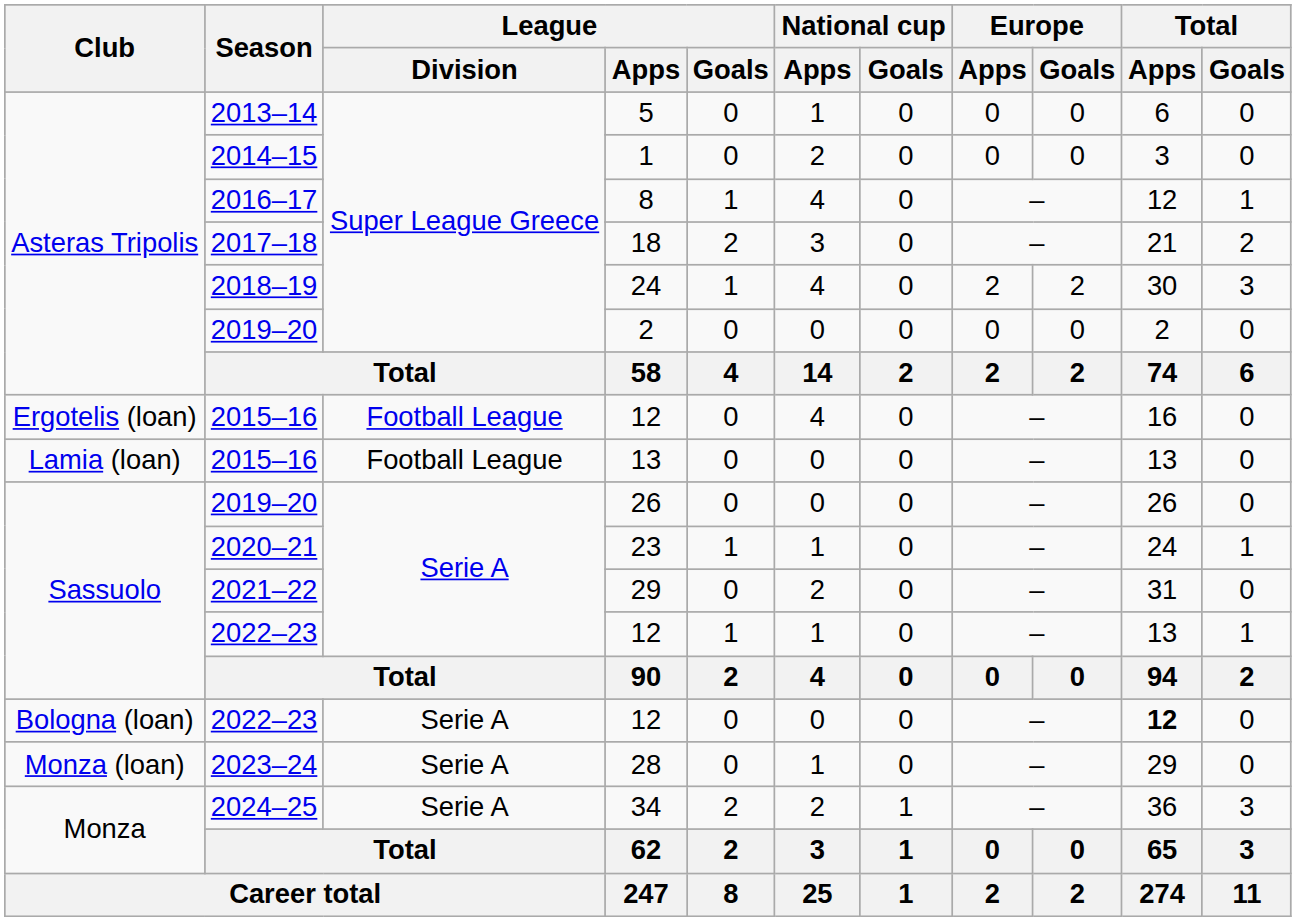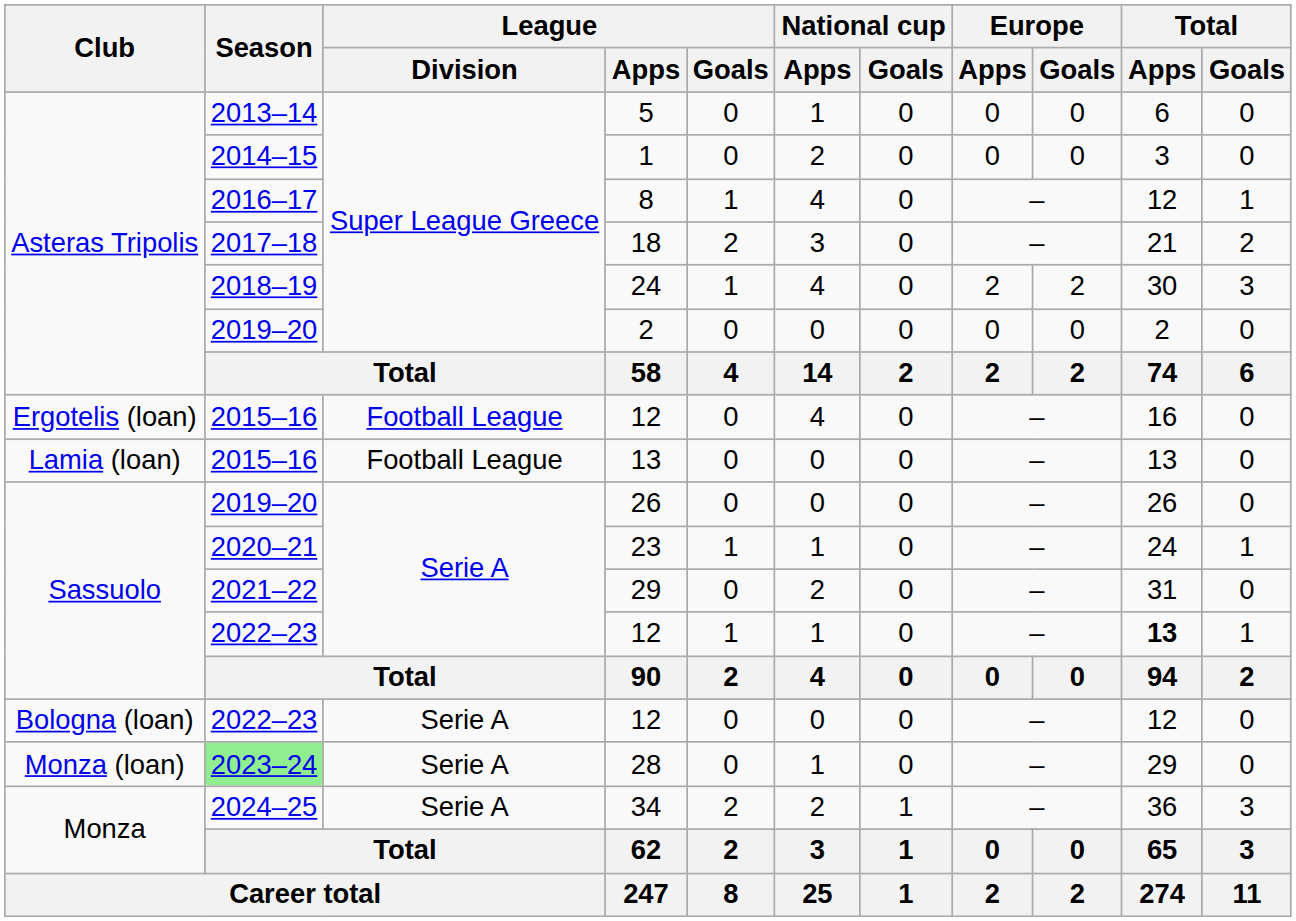(1162, 633) normal -> (1162, 633) bold
(1162, 720) bold -> (1162, 720) normal
(264, 763) no background -> (264, 763) lightgreen background
